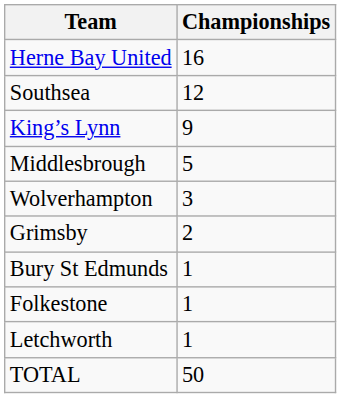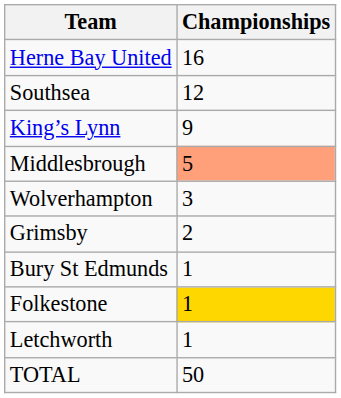(187, 163) no background -> (187, 163) lightsalmon background
(187, 304) no background -> (187, 304) gold background
